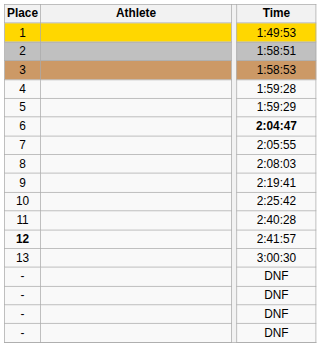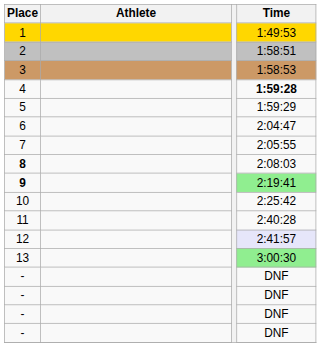(276, 88) normal -> (276, 88) bold
(276, 126) bold -> (276, 126) normal
(23, 164) normal -> (23, 164) bold
(23, 182) normal -> (23, 182) bold
(276, 182) no background -> (276, 182) lightgreen background
(23, 239) bold -> (23, 239) normal
(276, 239) no background -> (276, 239) lavender background
(276, 257) no background -> (276, 257) lightgreen background
